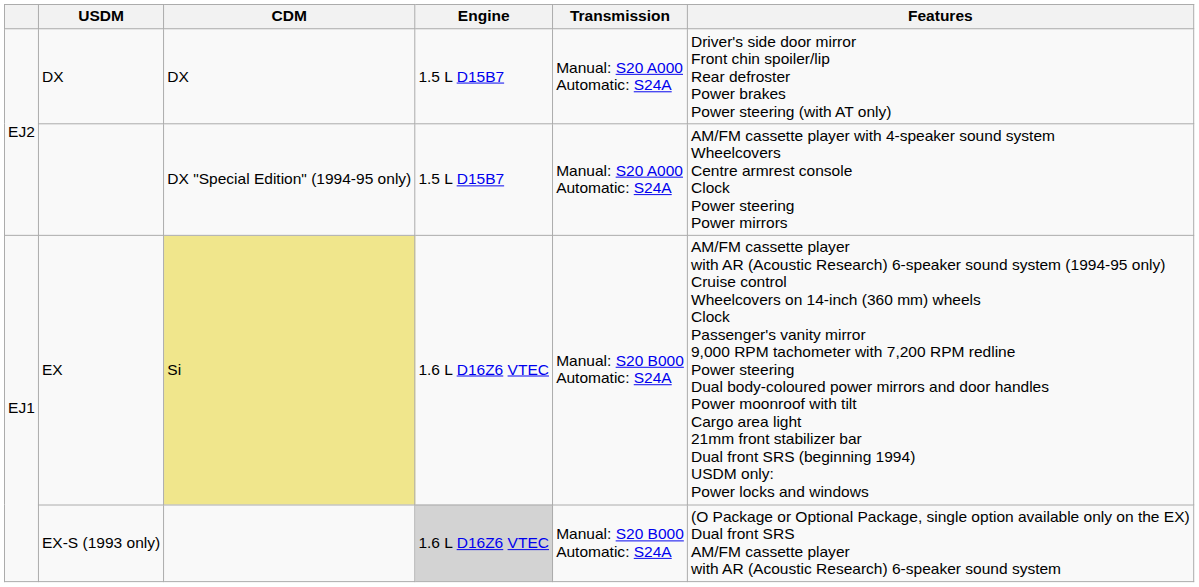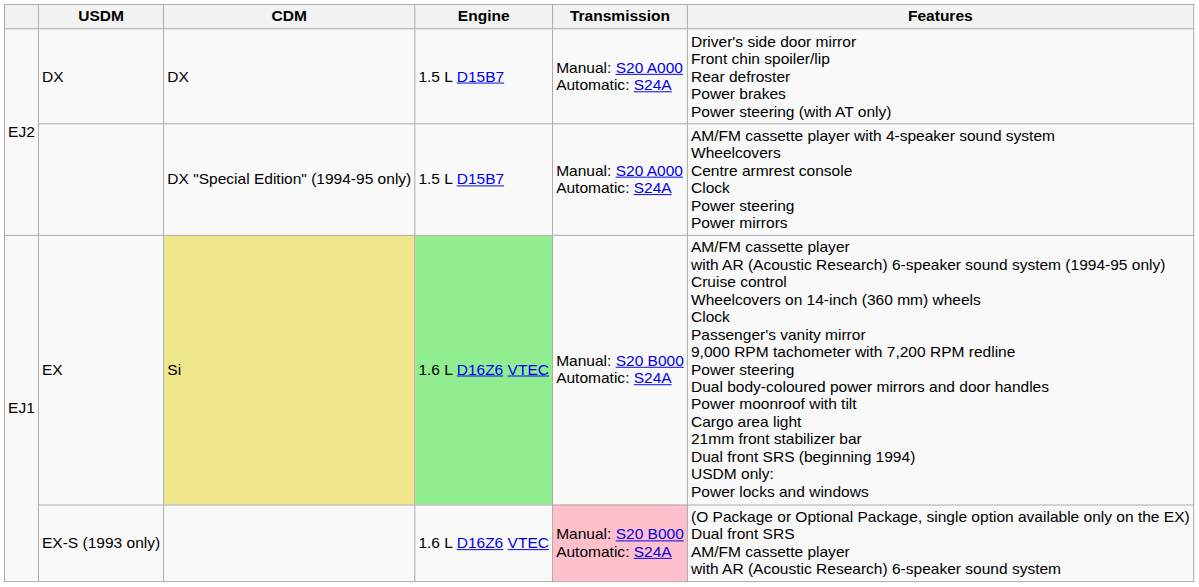(484, 370) no background -> (484, 370) lightgreen background
(484, 543) lightgrey background -> (484, 543) no background
(620, 543) no background -> (620, 543) pink background
